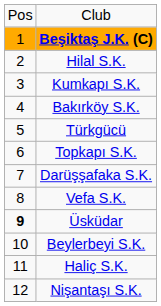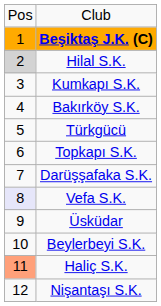(20, 61) no background -> (20, 61) lightgrey background
(20, 198) no background -> (20, 198) lavender background
(20, 221) bold -> (20, 221) normal
(20, 267) no background -> (20, 267) lightsalmon background
